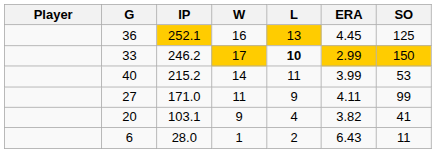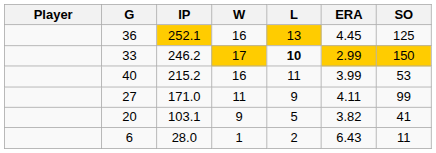(239, 76) 14 -> (239, 76) 16
(294, 117) 4 -> (294, 117) 5
